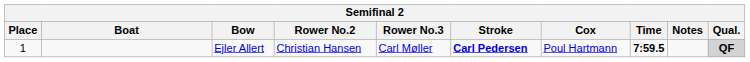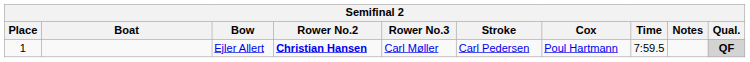(319, 48) normal -> (322, 48) bold
(490, 48) bold -> (494, 48) normal
(649, 48) bold -> (649, 48) normal
